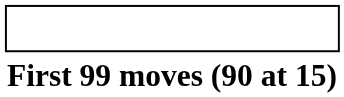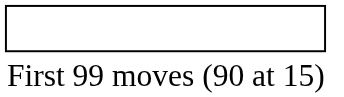(172, 75) bold -> (166, 75) normal
